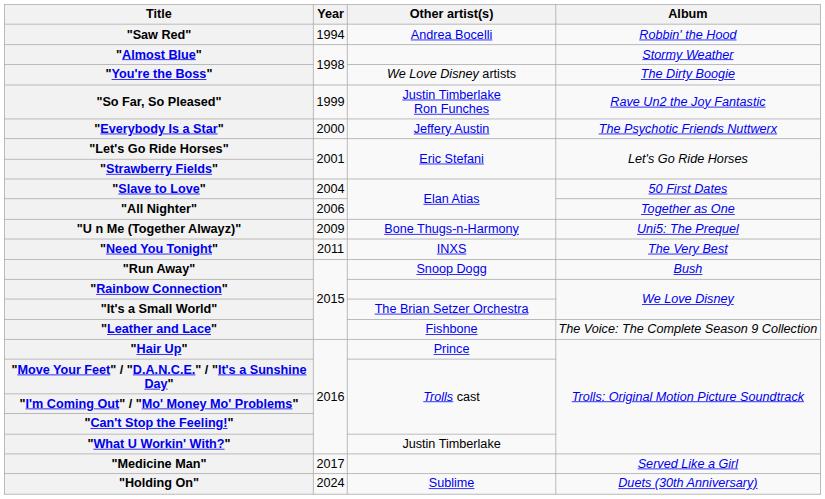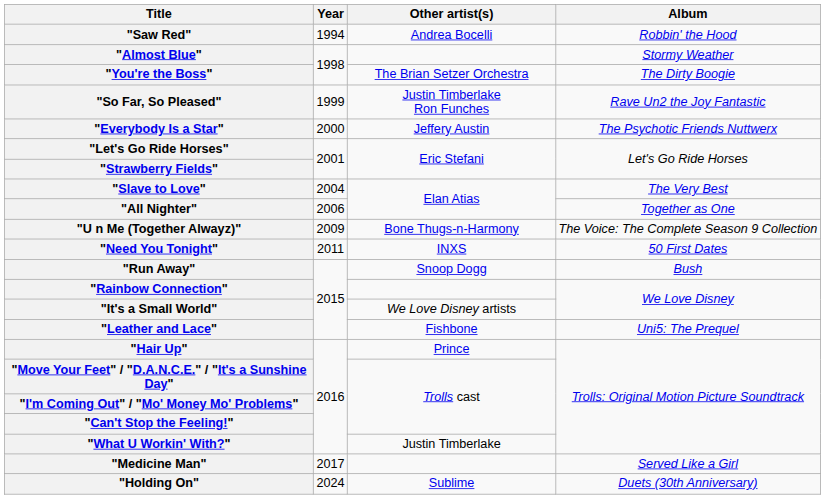(452, 74) We Love Disney artists -> (452, 74) The Brian Setzer Orchestra
(688, 189) 50 First Dates -> (688, 189) The Very Best
(688, 229) Uni5: The Prequel -> (688, 229) The Voice: The Complete Season 9 Collection
(688, 249) The Very Best -> (688, 249) 50 First Dates
(452, 309) The Brian Setzer Orchestra -> (452, 309) We Love Disney artists
(688, 329) The Voice: The Complete Season 9 Collection -> (688, 329) Uni5: The Prequel
